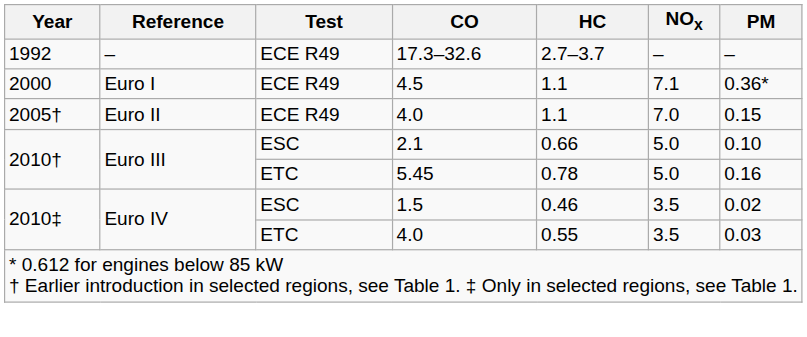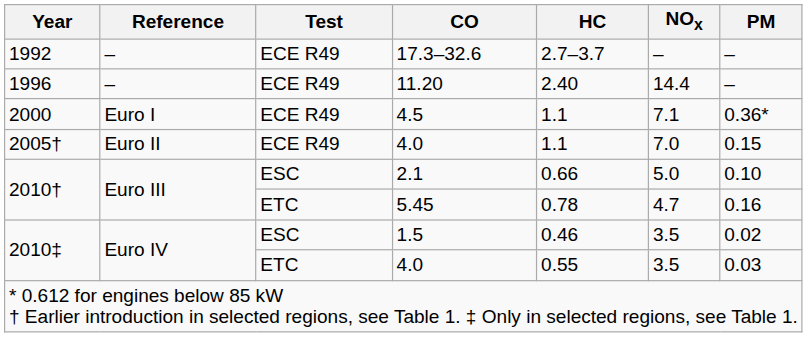+ row: (30, 83)
(666, 174) 5.0 -> (666, 204) 4.7
